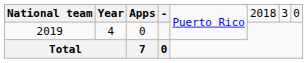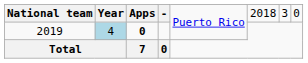(111, 31) no background -> (111, 31) lightblue background
(142, 31) normal -> (142, 31) bold
